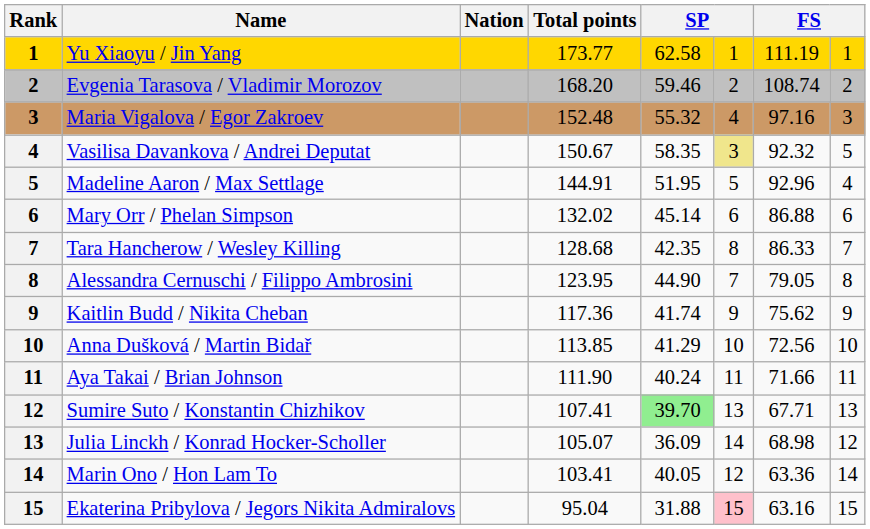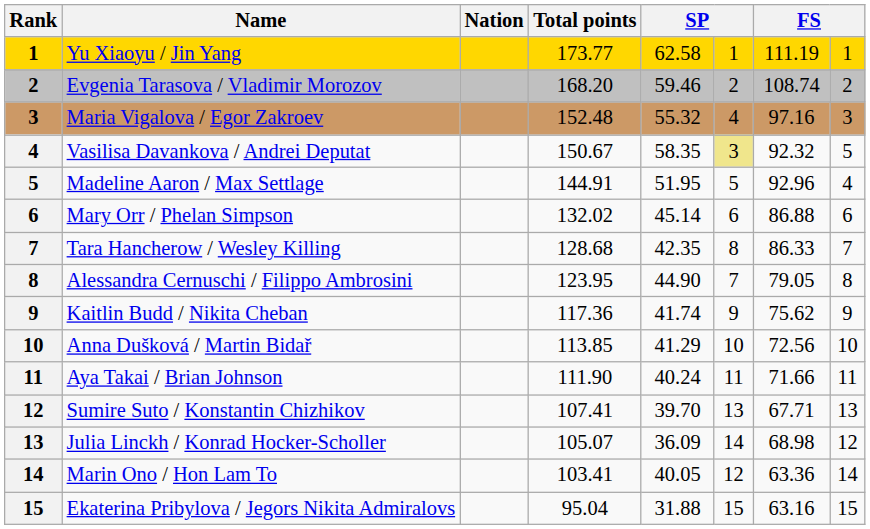(678, 410) lightgreen background -> (678, 410) no background
(734, 507) pink background -> (734, 507) no background
